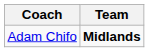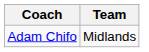(112, 36) bold -> (110, 36) normal
